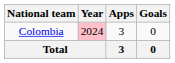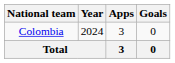(92, 31) pink background -> (92, 31) no background
